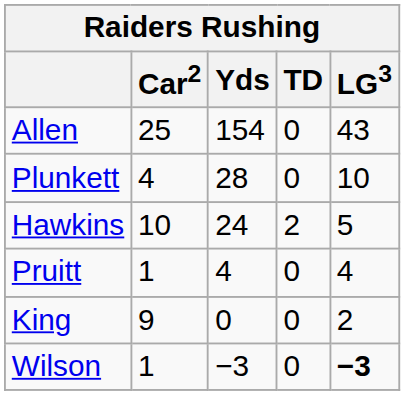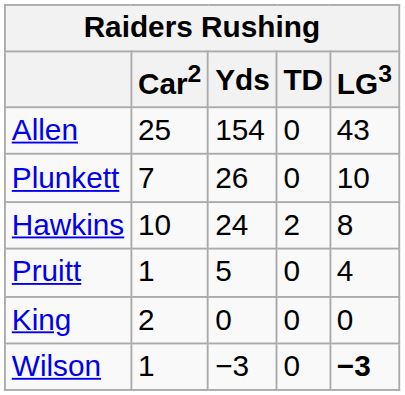(146, 177) 4 -> (146, 177) 7
(232, 177) 28 -> (232, 177) 26
(345, 224) 5 -> (345, 224) 8
(223, 272) 4 -> (223, 272) 5
(146, 319) 9 -> (146, 319) 2
(345, 319) 2 -> (345, 319) 0
